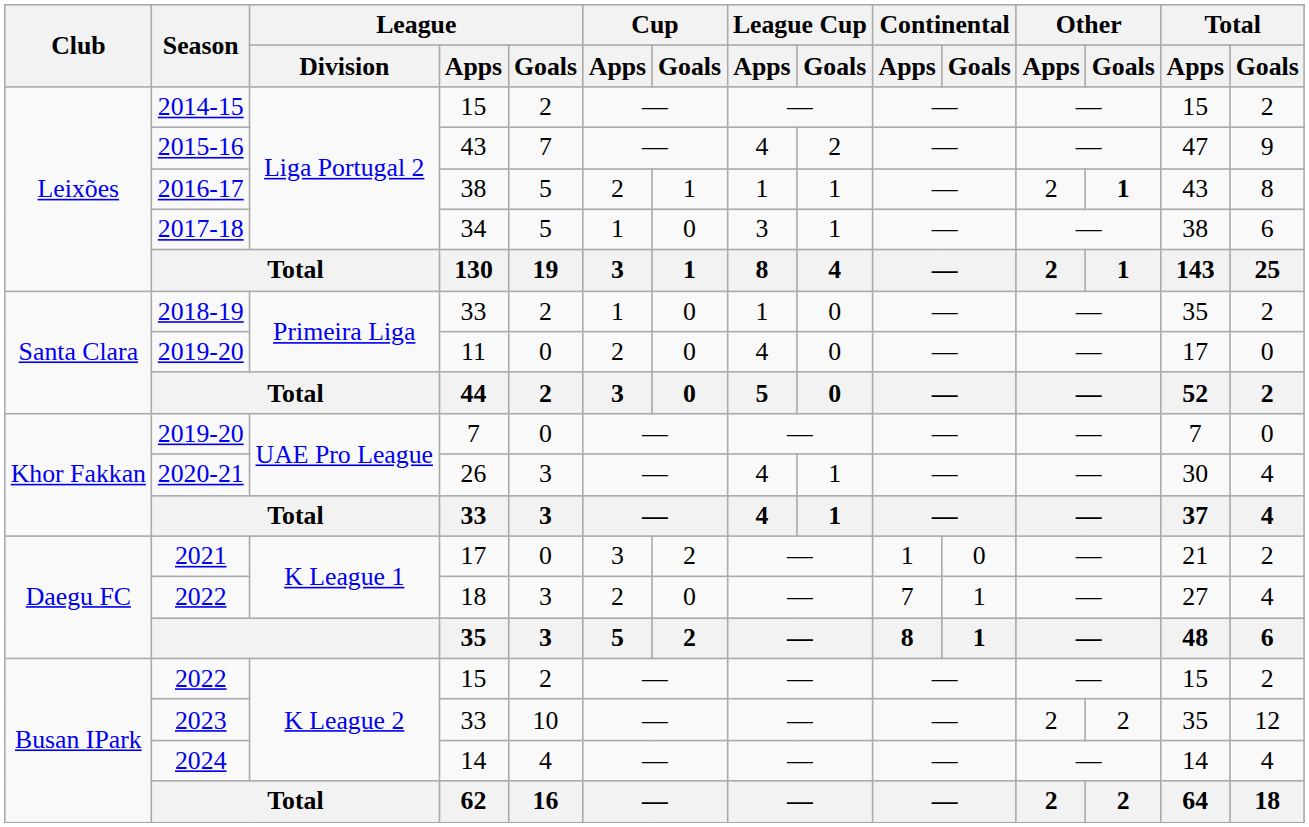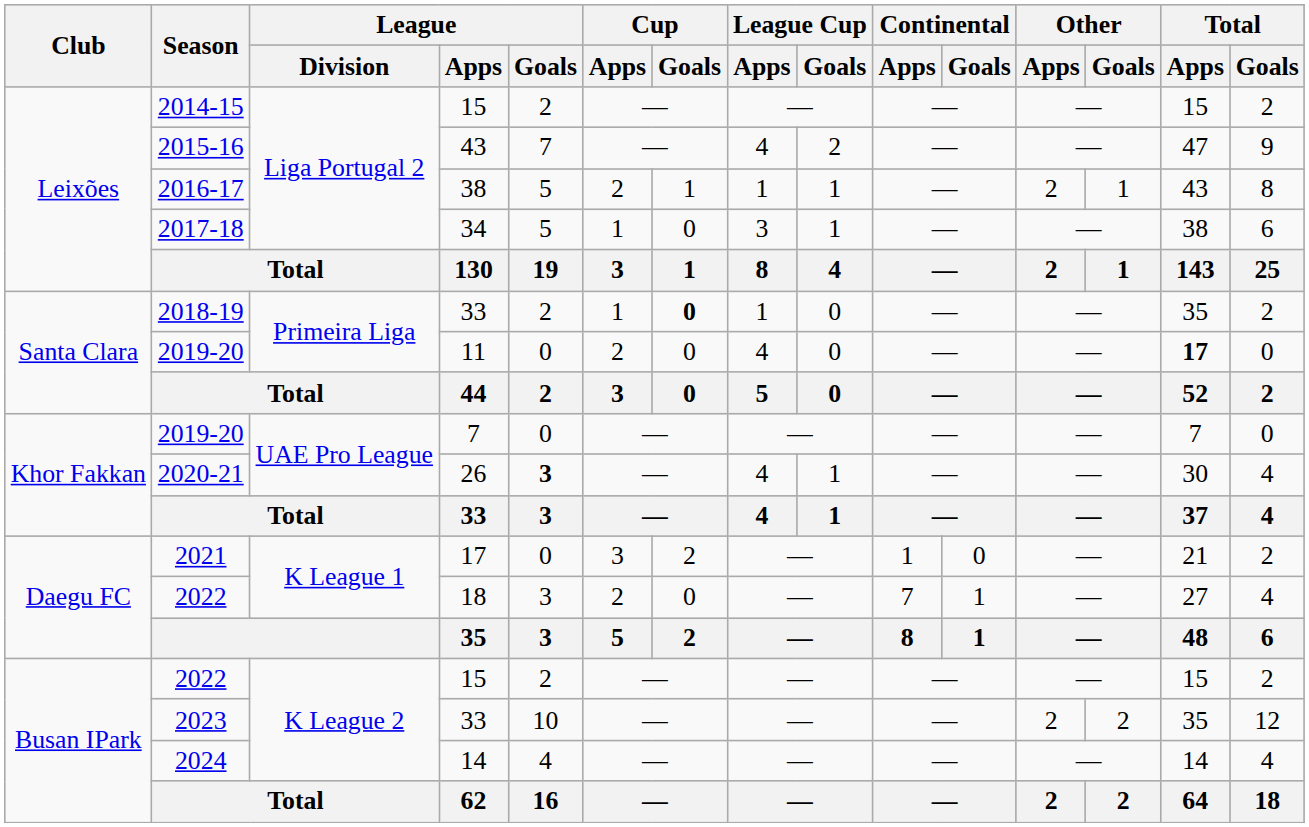(1123, 188) bold -> (1123, 188) normal
(690, 310) normal -> (690, 310) bold
(1195, 351) normal -> (1195, 351) bold
(545, 474) normal -> (545, 474) bold
